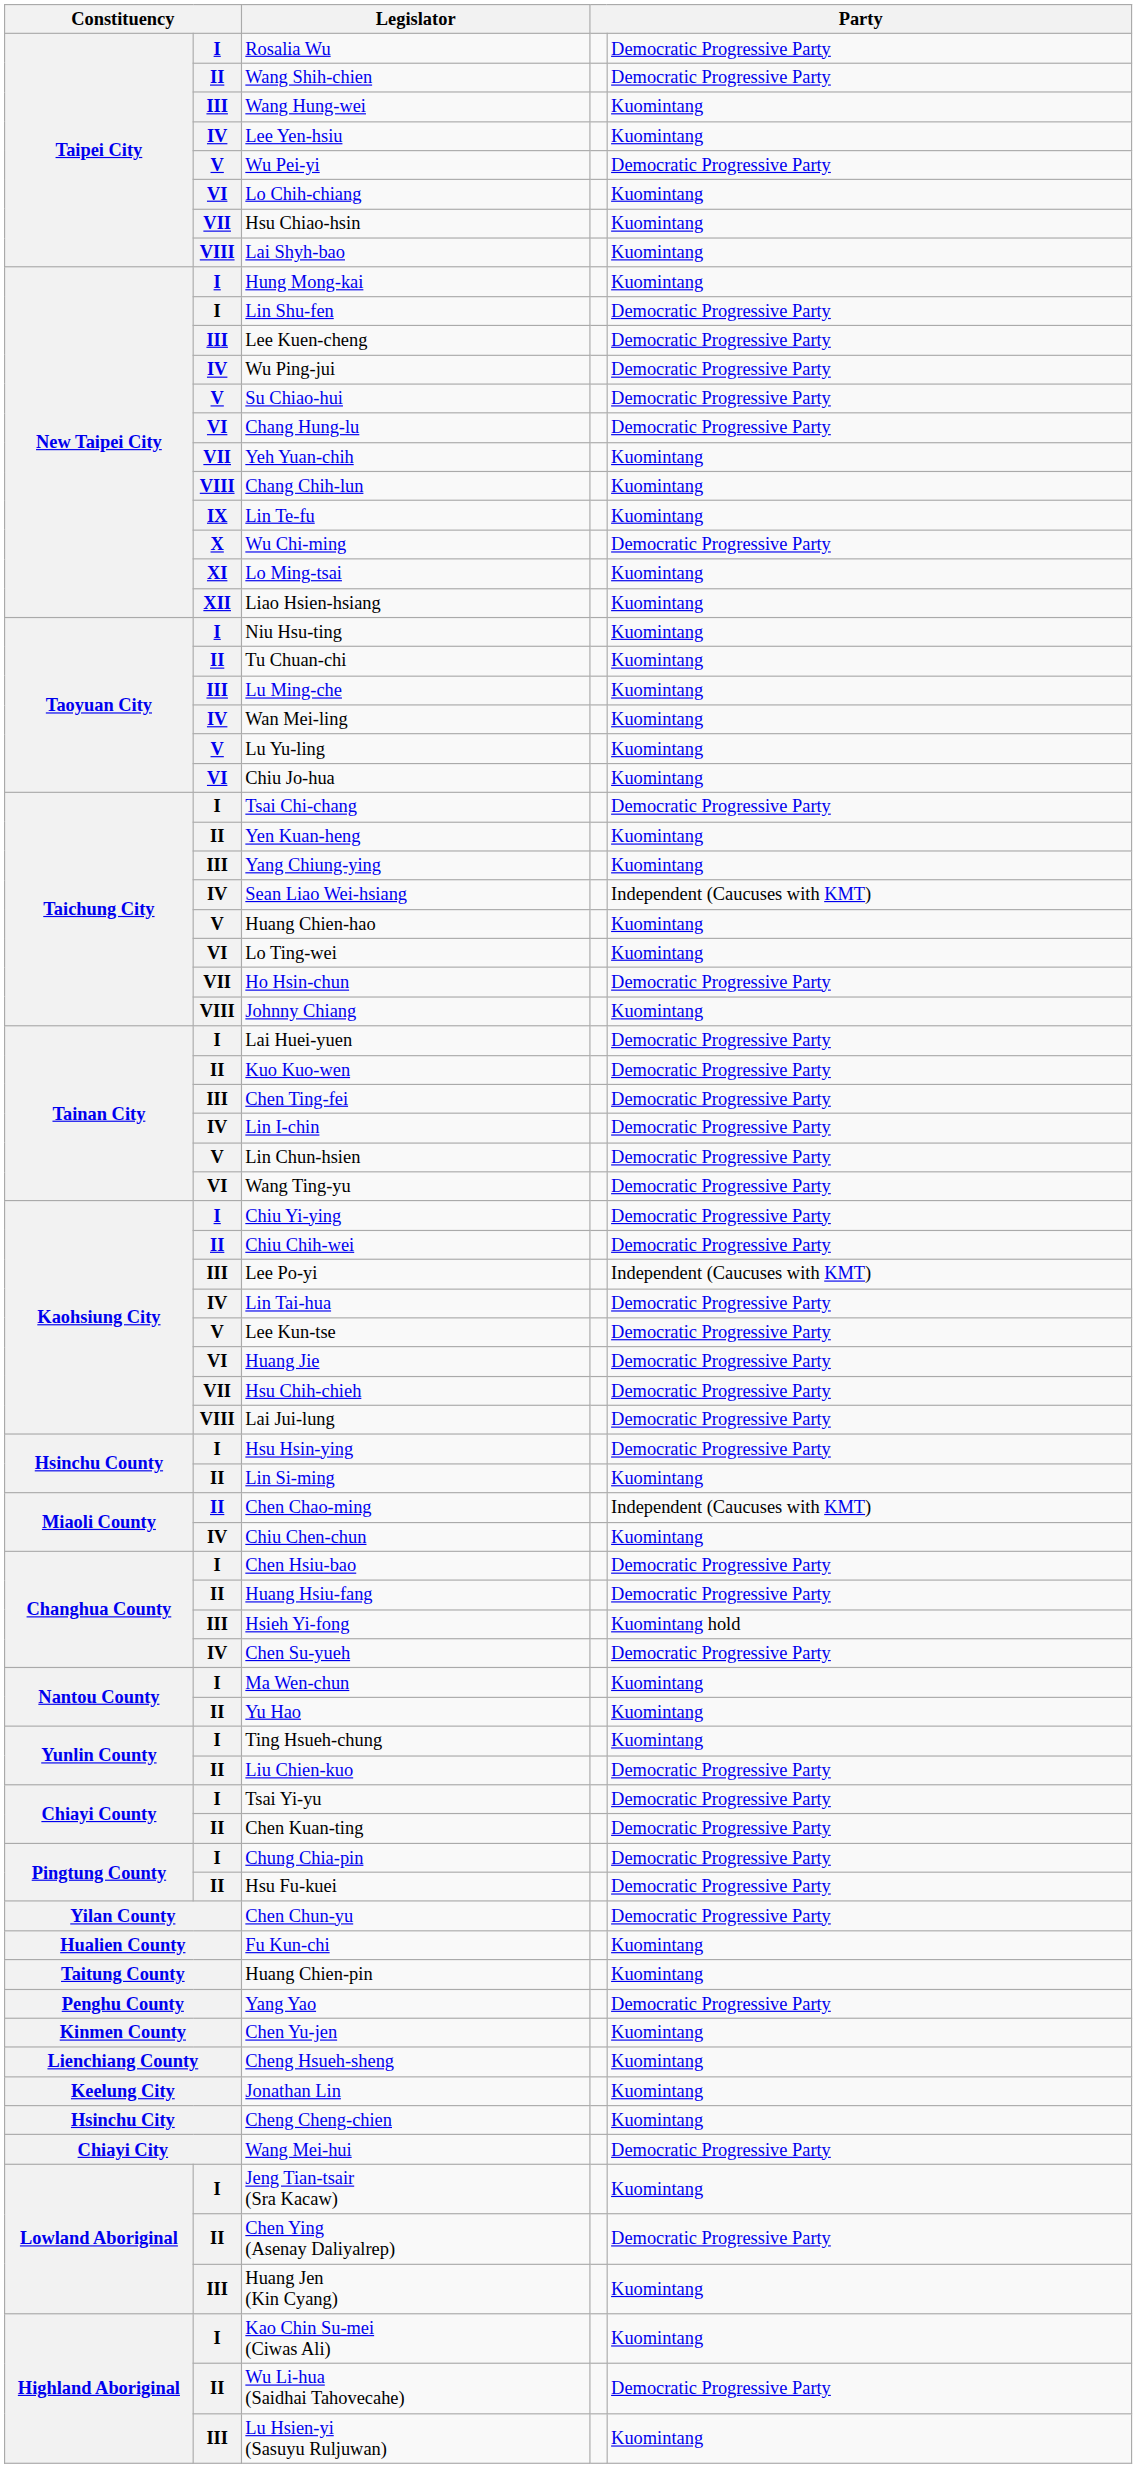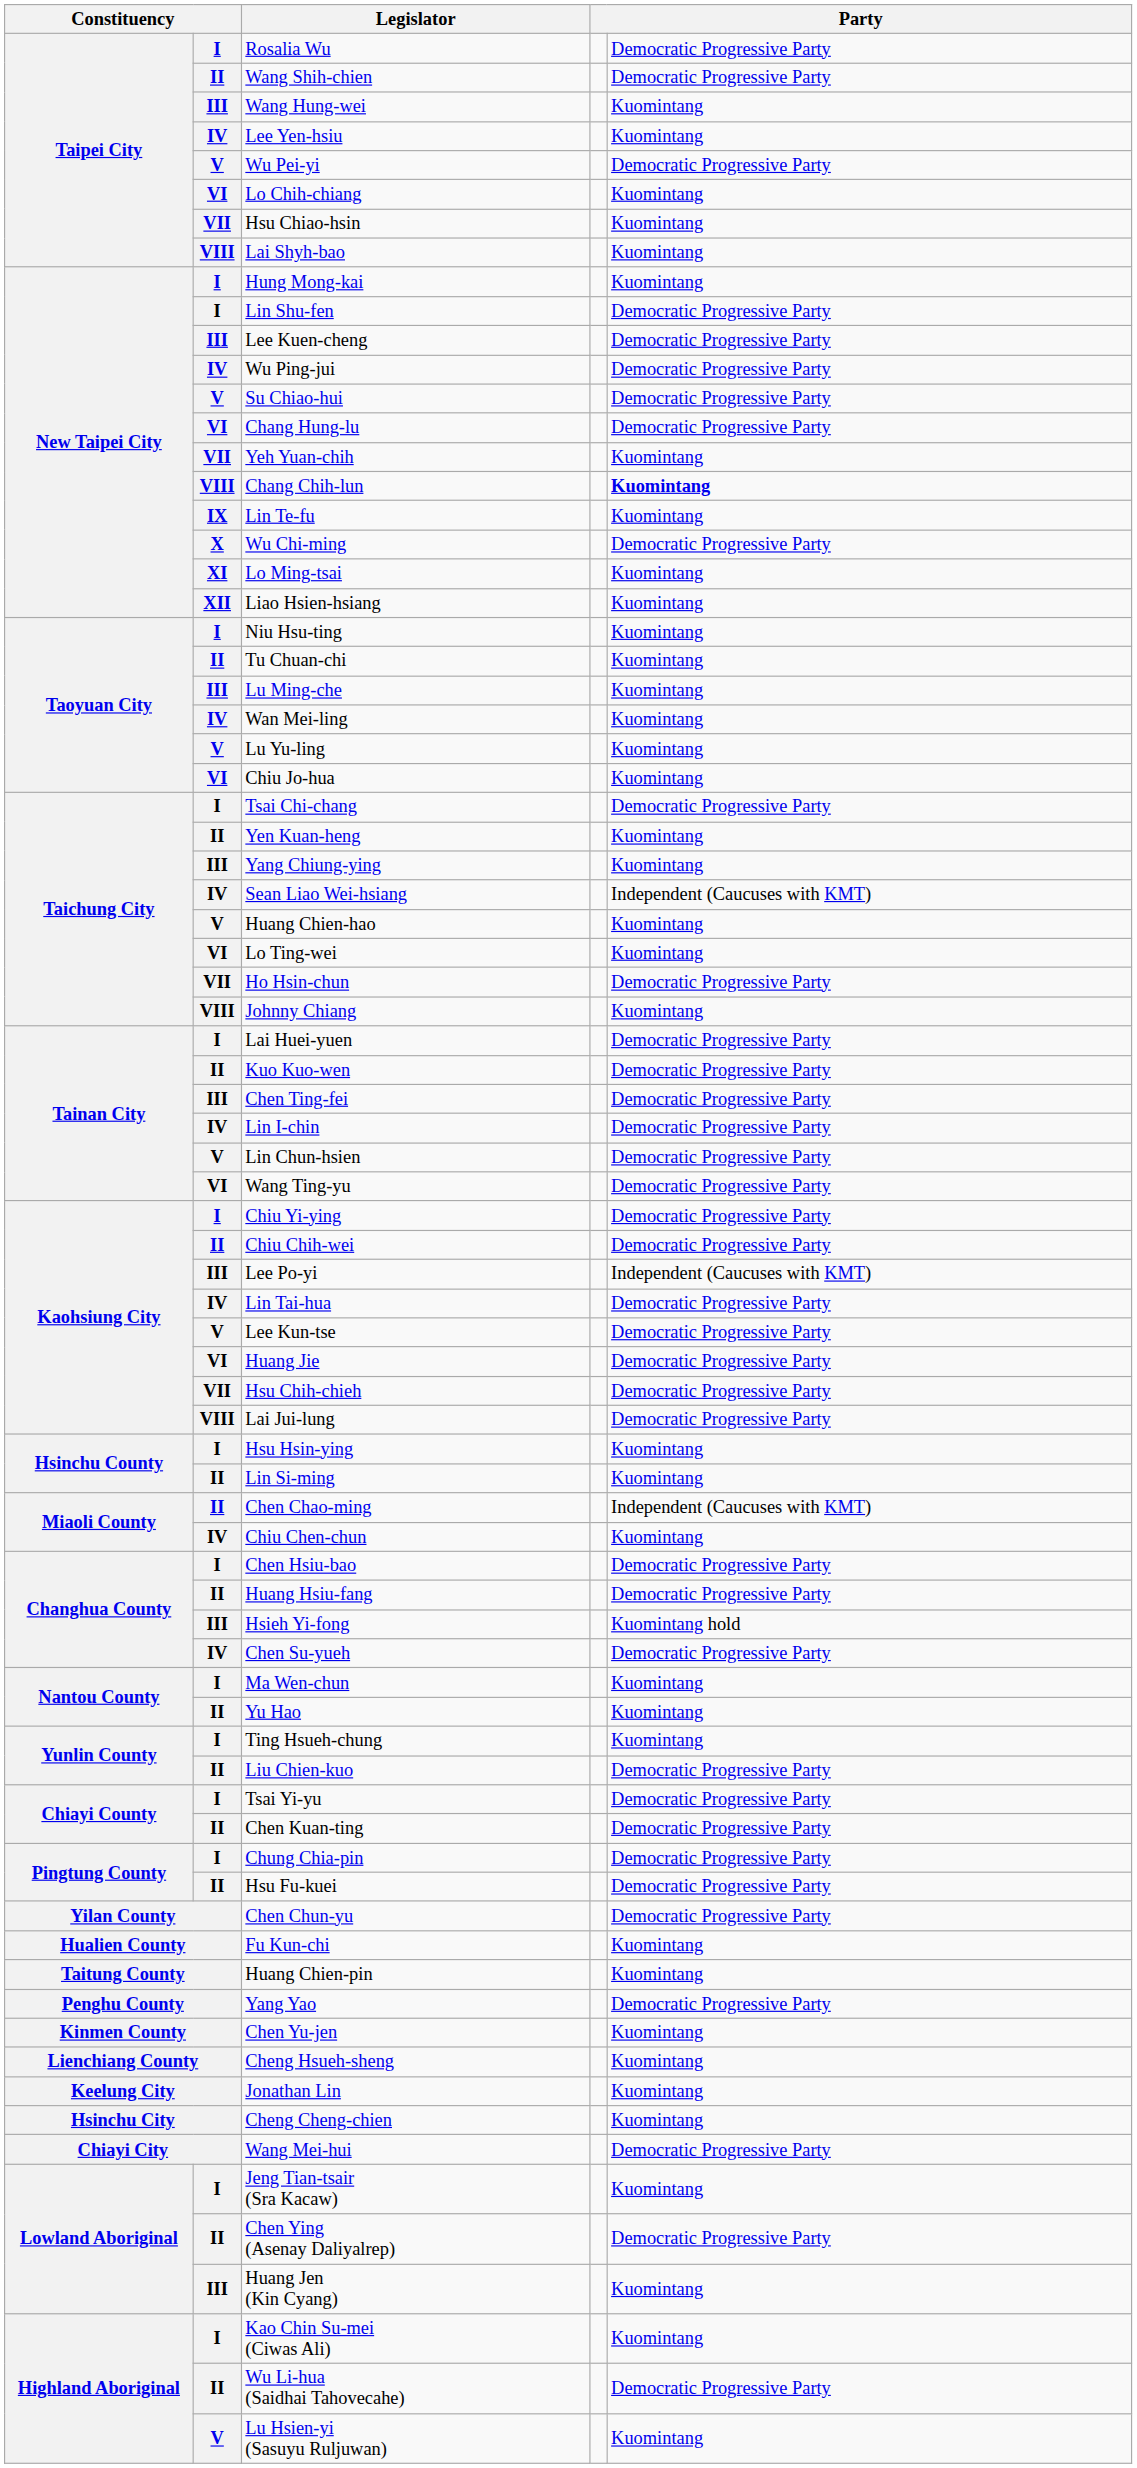(657, 485) normal -> (661, 485) bold
(721, 1448) Democratic Progressive Party -> (657, 1448) Kuomintang
(217, 2438) III -> (217, 2438) V
